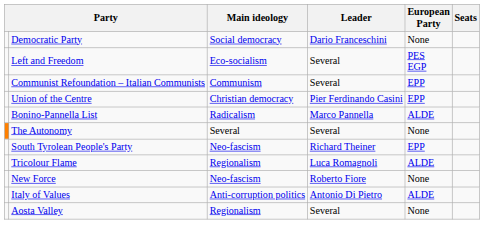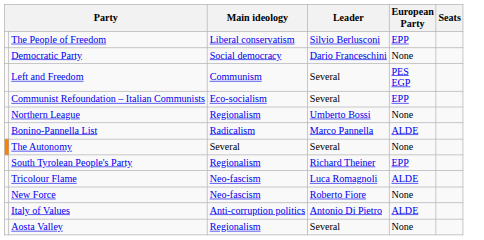+ row: (59, 39)
(238, 61) Eco-socialism -> (236, 77) Communism
(236, 83) Communism -> (238, 99) Eco-socialism
+ row: (46, 115)
- row: (51, 99)
(235, 147) Neo-fascism -> (235, 163) Regionalism
(235, 163) Regionalism -> (235, 179) Neo-fascism
